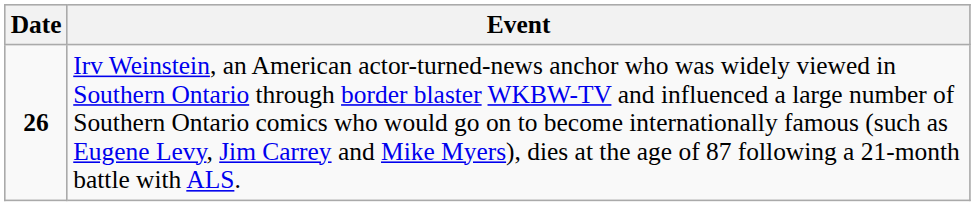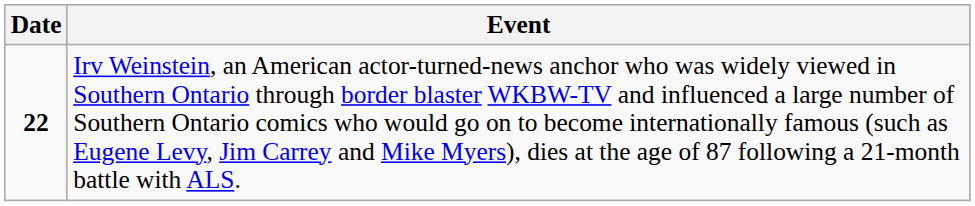(36, 122) 26 -> (36, 122) 22
